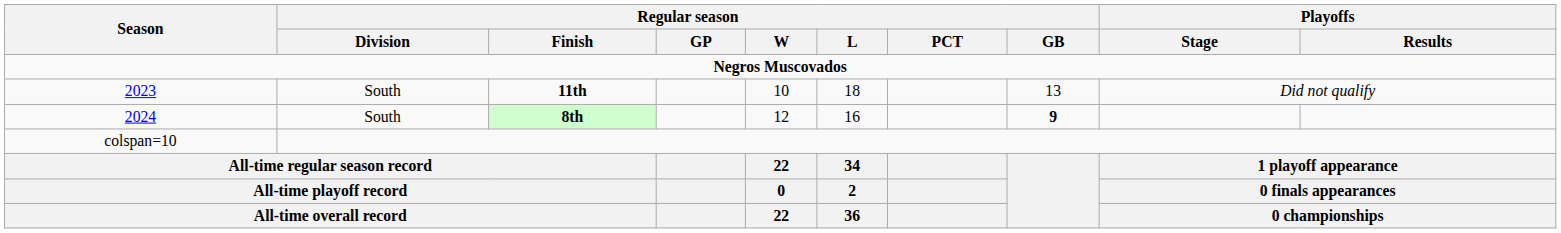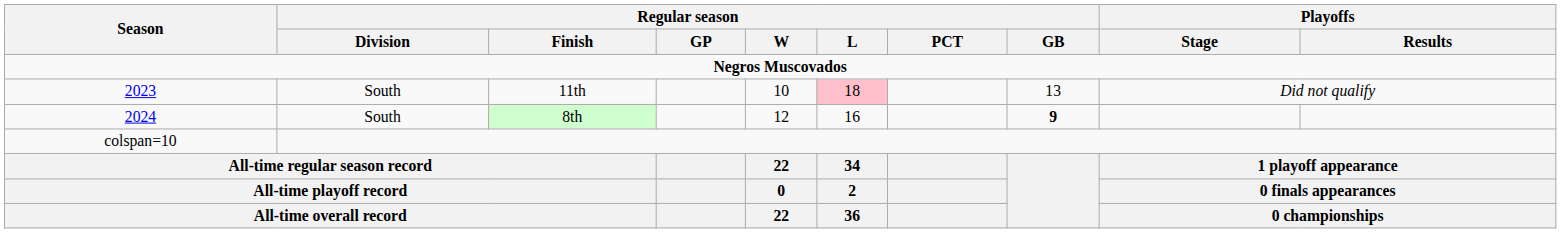(572, 91) bold -> (572, 91) normal
(852, 91) no background -> (852, 91) pink background
(572, 116) bold -> (572, 116) normal
